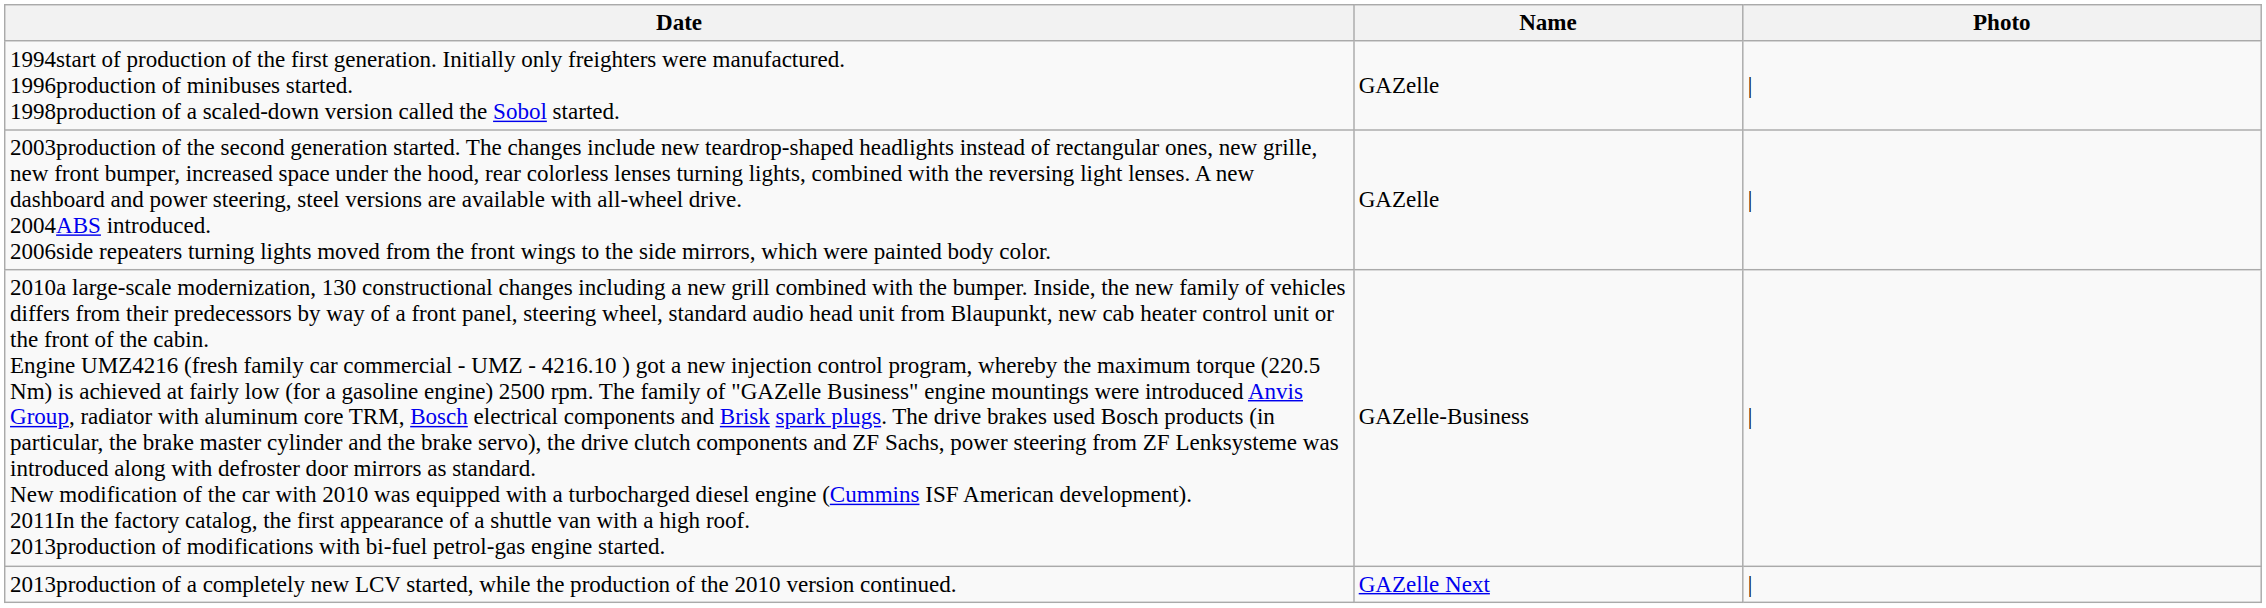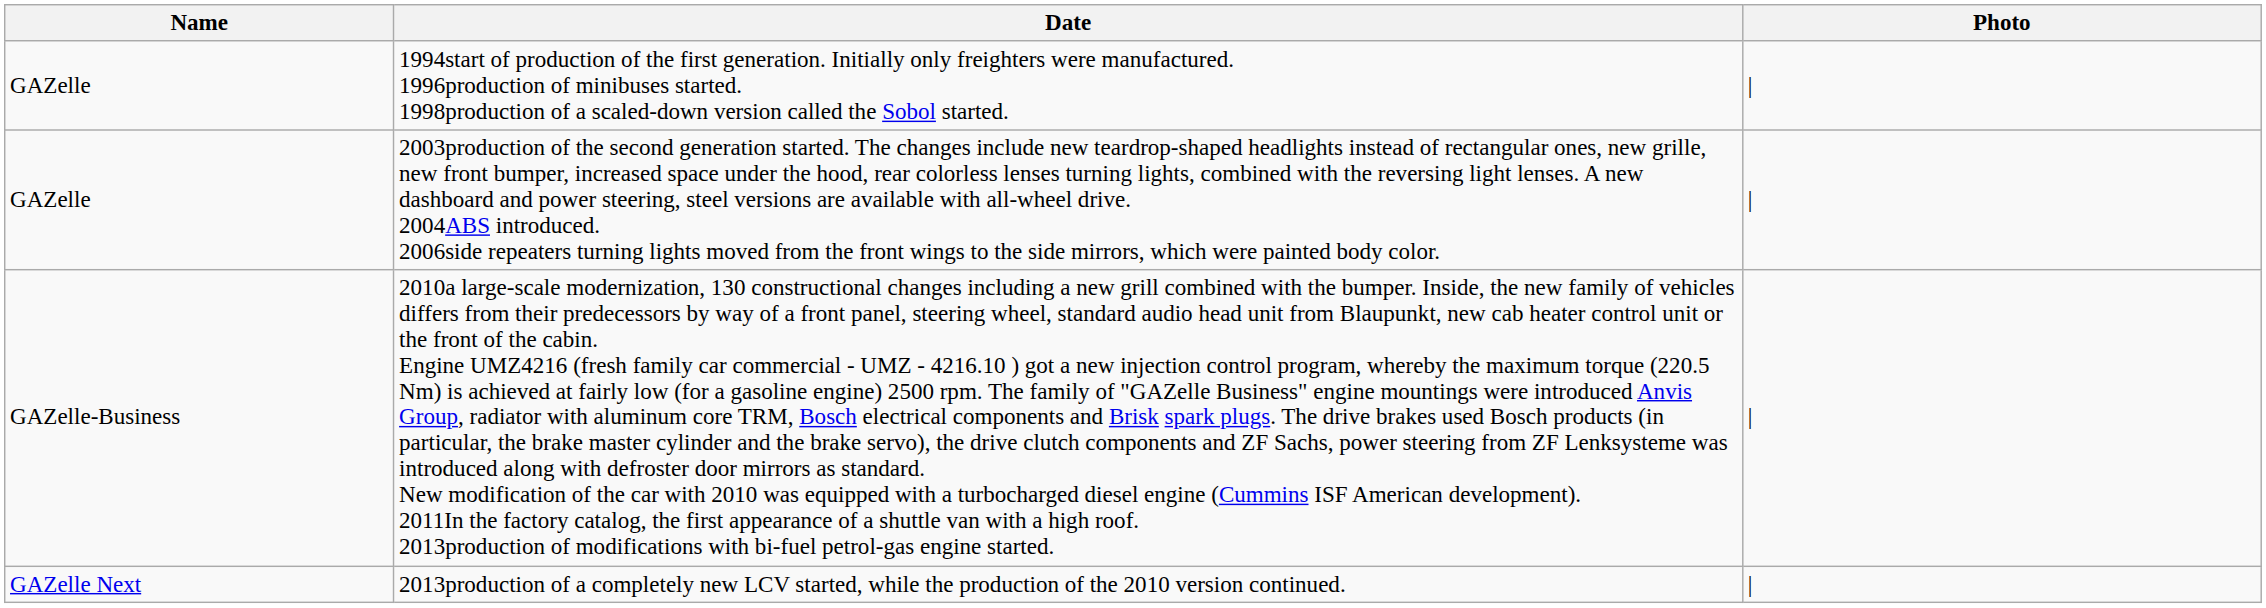columns swapped: (1548, 22) <-> (679, 22)
